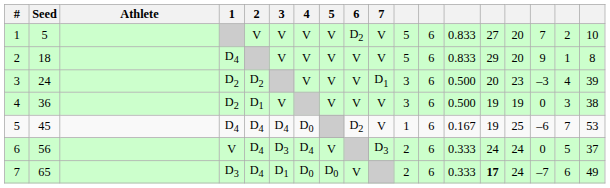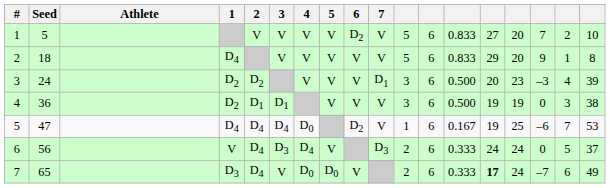(282, 103) V -> (282, 103) D1
(44, 126) 45 -> (44, 126) 47
(282, 171) D1 -> (282, 171) V
